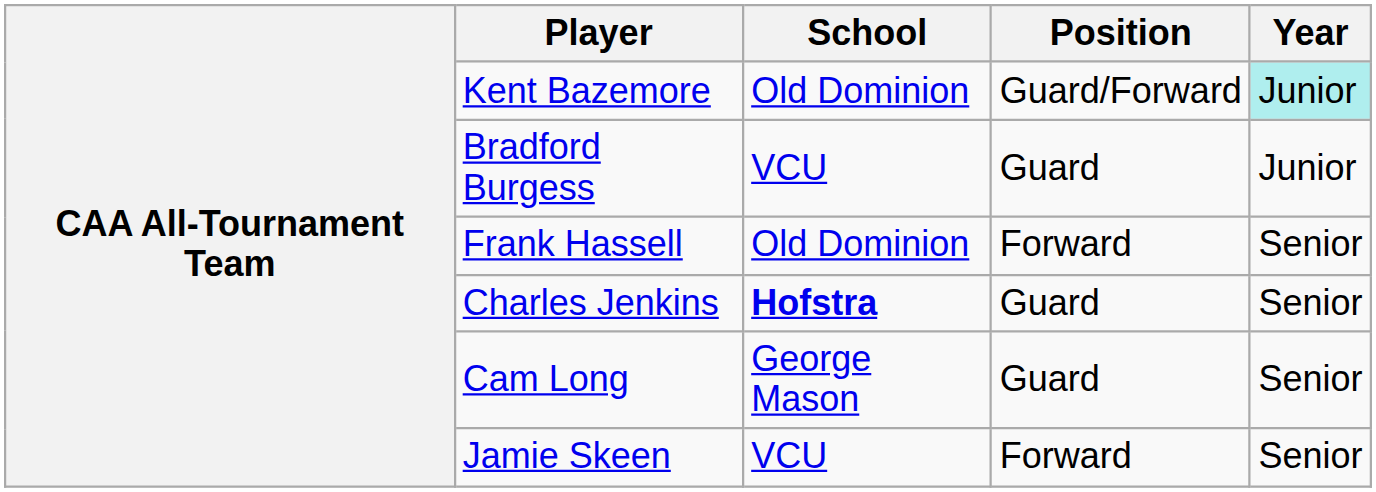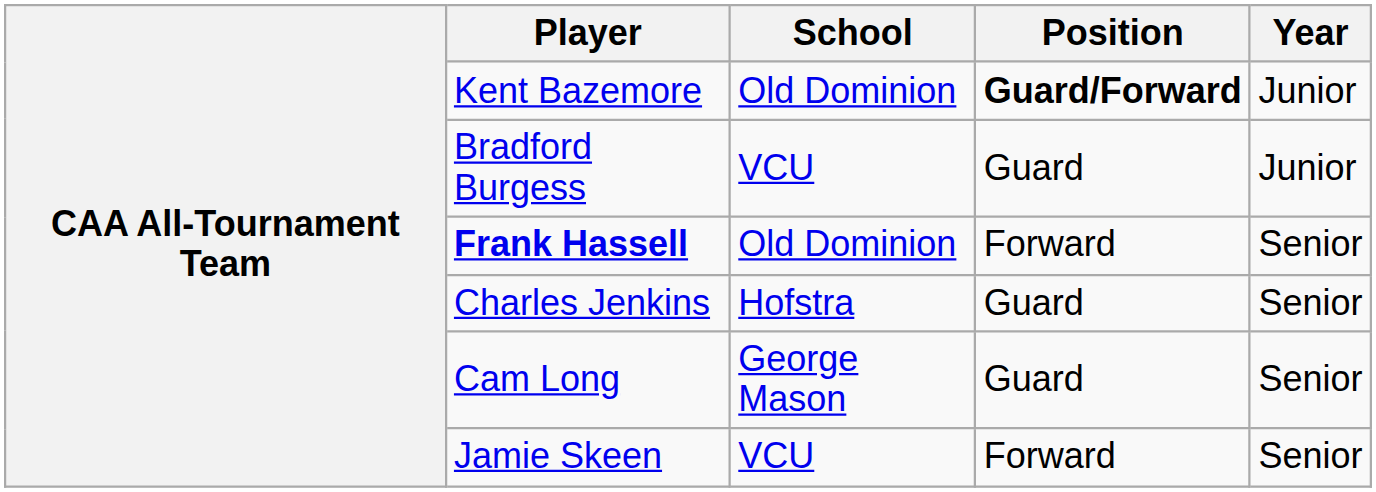(1121, 90) normal -> (1113, 90) bold
(1308, 90) paleturquoise background -> (1307, 90) no background
(573, 244) normal -> (571, 244) bold
(814, 301) bold -> (796, 301) normal
